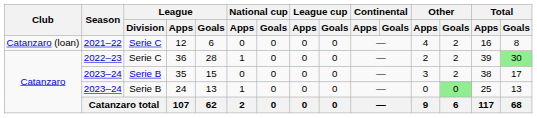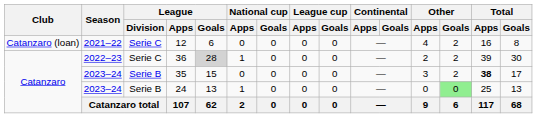(211, 58) no background -> (211, 58) lightgrey background
(516, 58) lightgreen background -> (516, 58) no background
(486, 74) normal -> (486, 74) bold
